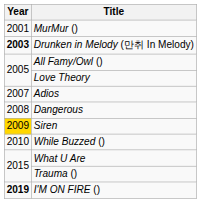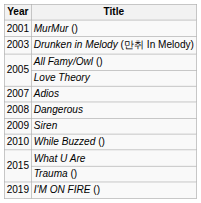(18, 45) bold -> (18, 45) normal
(18, 126) gold background -> (18, 126) no background
(18, 190) bold -> (18, 190) normal
